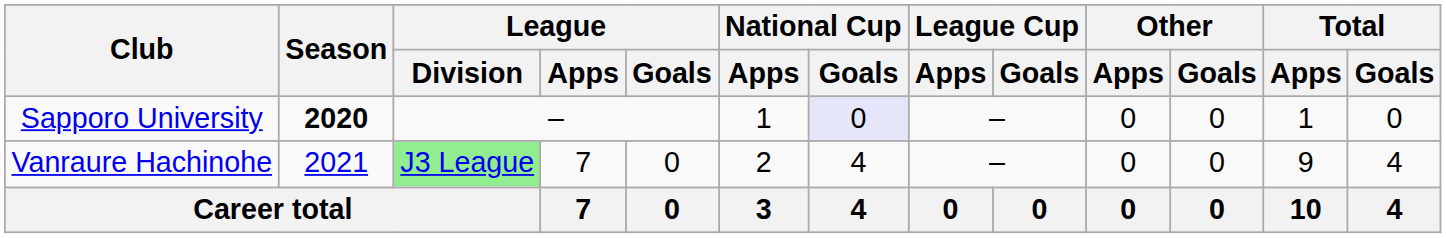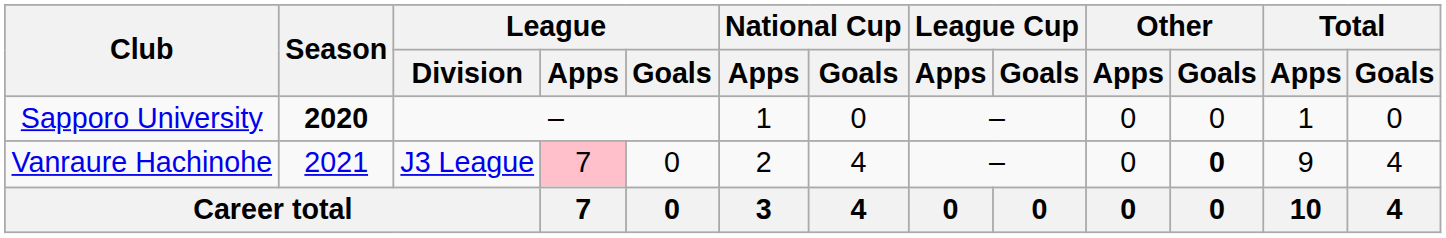(859, 118) lavender background -> (859, 118) no background
(467, 163) lightgreen background -> (467, 163) no background
(583, 163) no background -> (583, 163) pink background
(1217, 163) normal -> (1217, 163) bold
